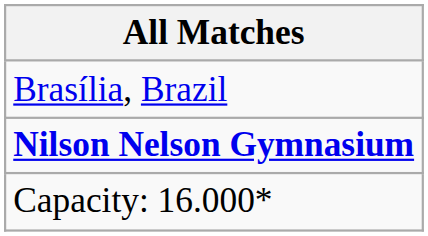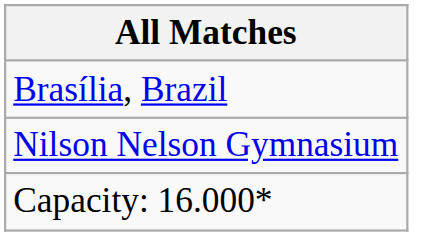(214, 144) bold -> (206, 144) normal
